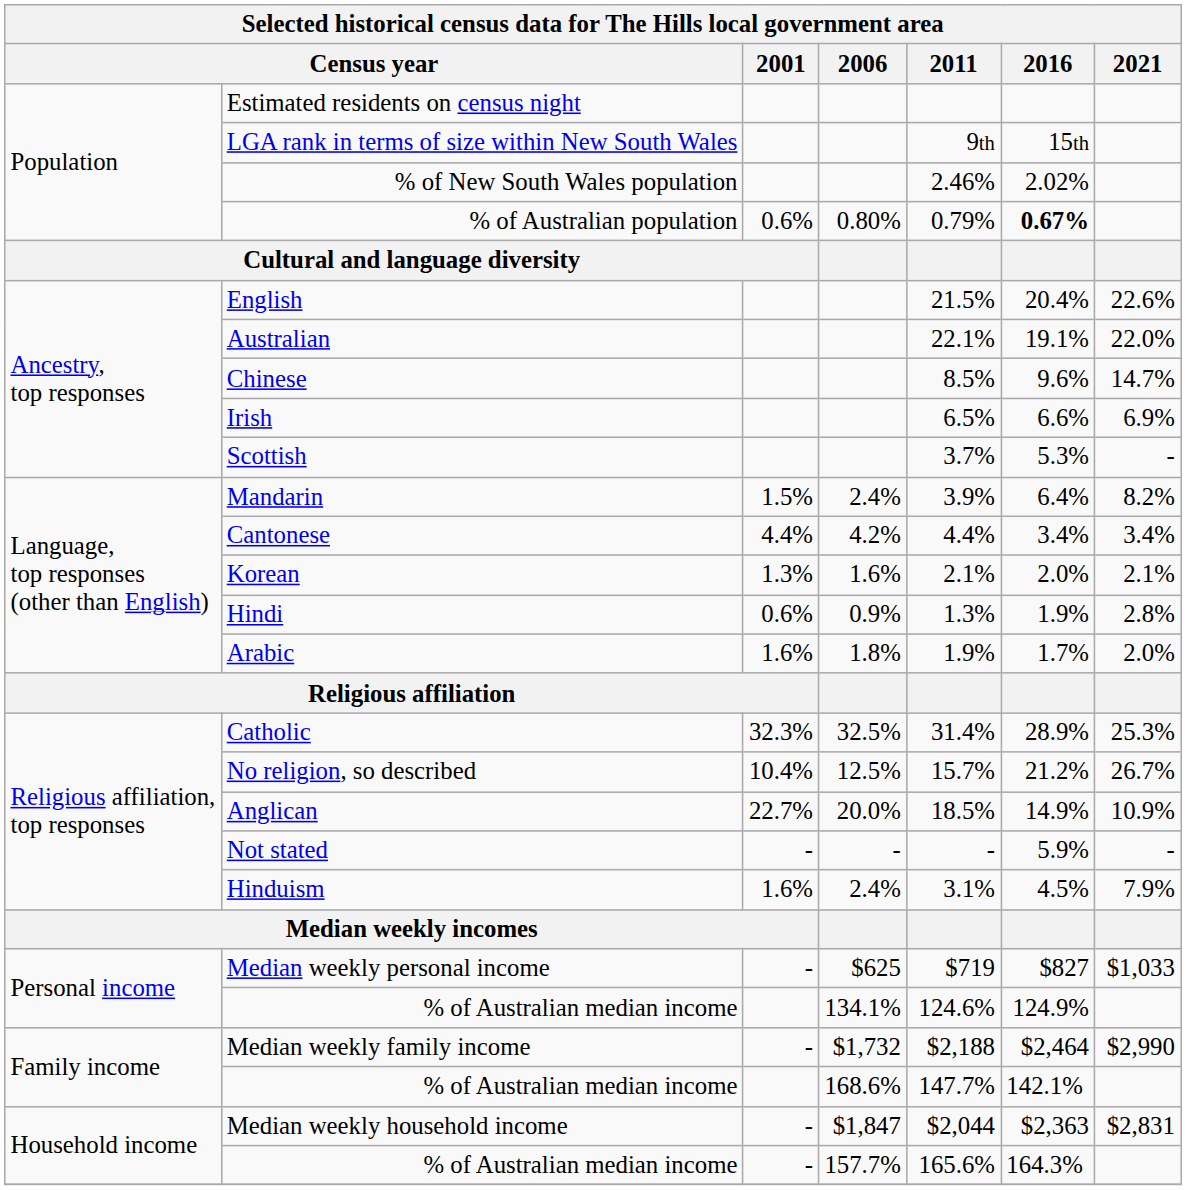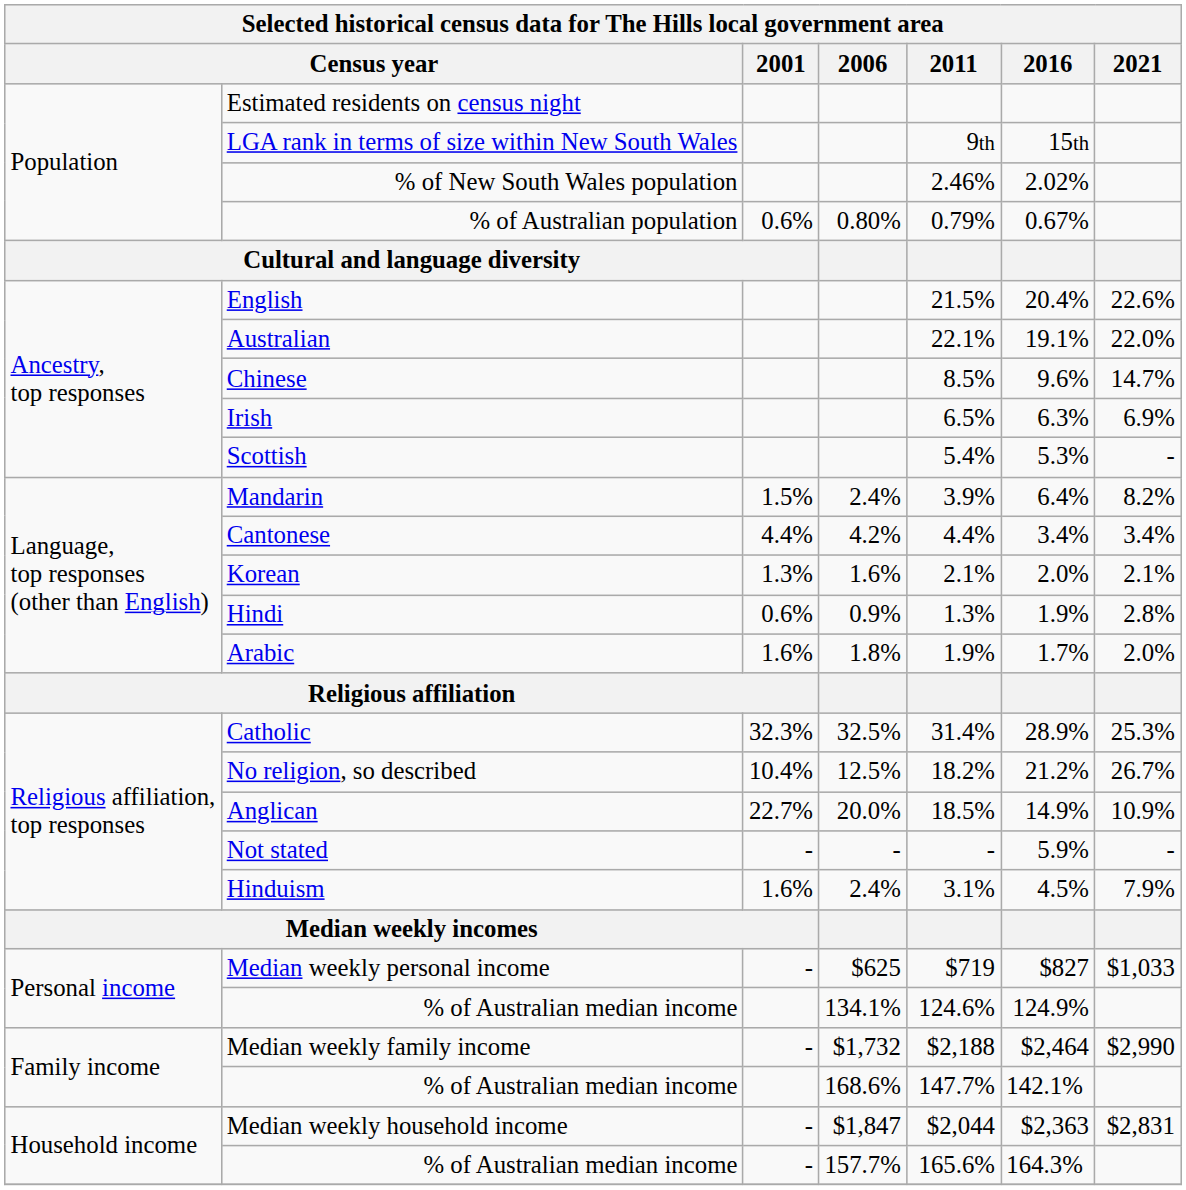(1052, 220) bold -> (1054, 220) normal
(1060, 417) 6.6% -> (1060, 417) 6.3%
(969, 456) 3.7% -> (969, 456) 5.4%
(960, 771) 15.7% -> (960, 771) 18.2%
